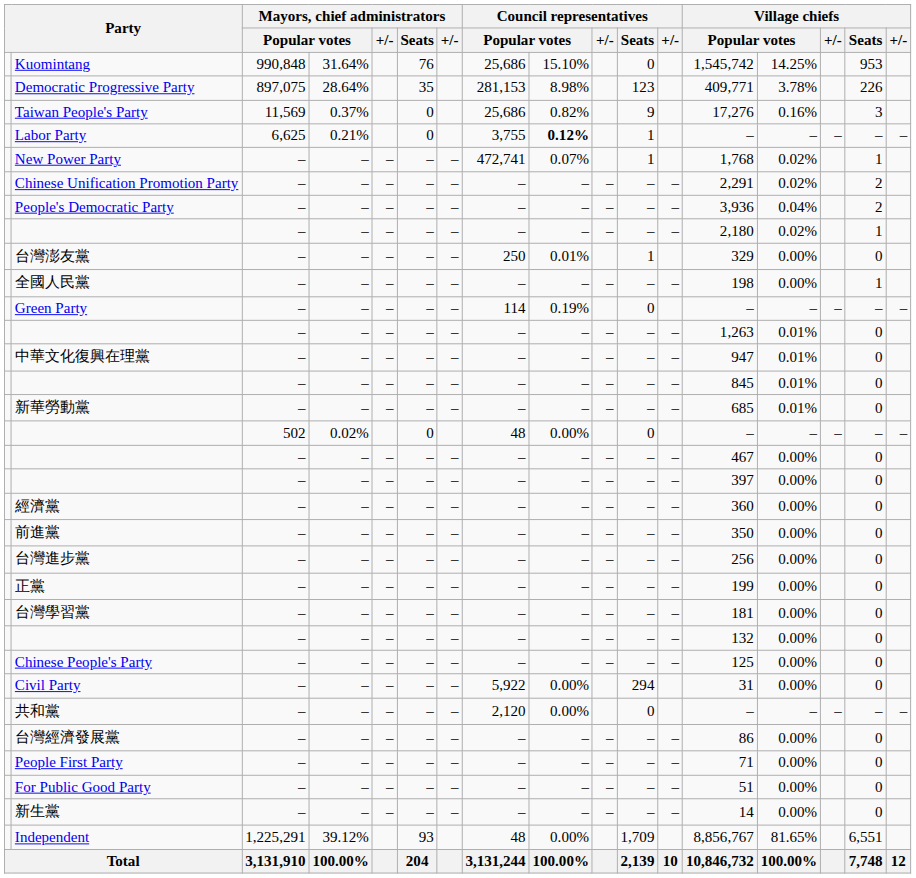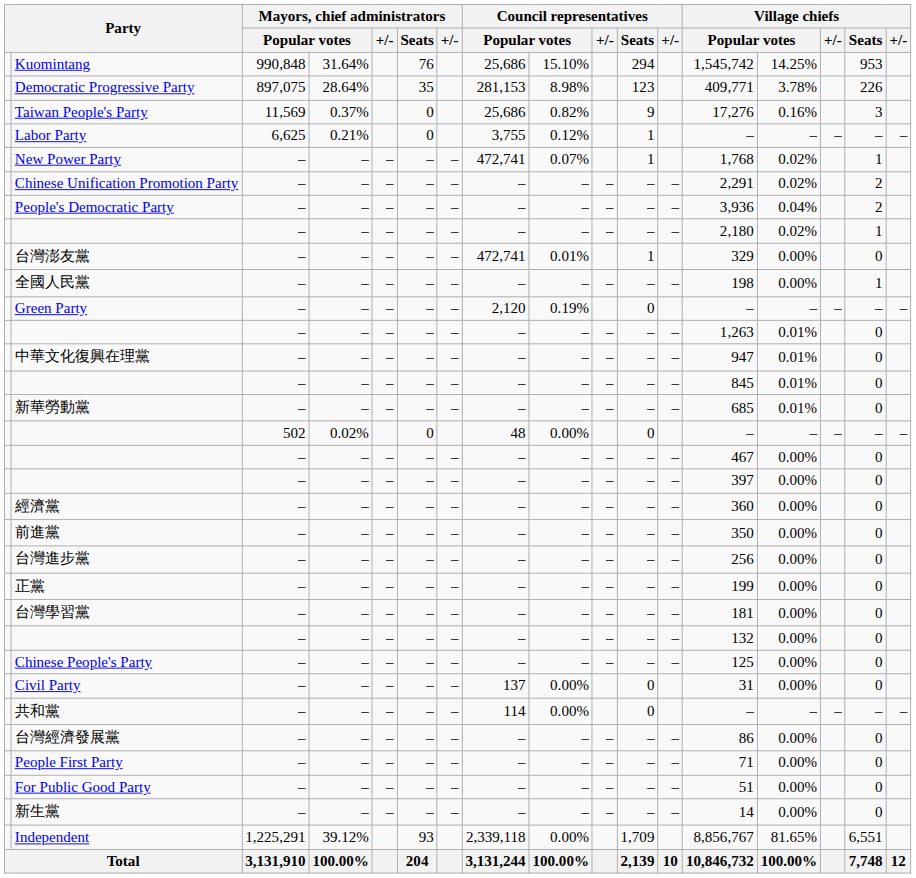(651, 64) 0 -> (643, 64) 294
(568, 135) bold -> (570, 135) normal
(514, 256) 250 -> (501, 256) 472,741
(515, 308) 114 -> (509, 308) 2,120
(509, 685) 5,922 -> (514, 685) 137
(643, 685) 294 -> (651, 685) 0
(509, 711) 2,120 -> (515, 711) 114
(518, 837) 48 -> (496, 837) 2,339,118
